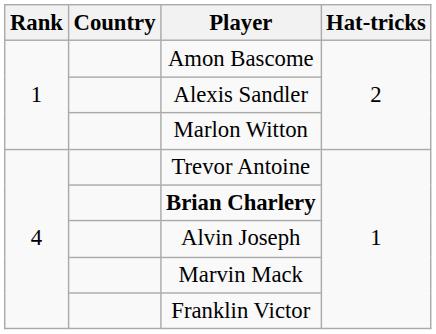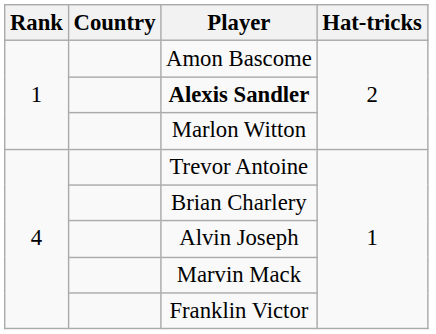(241, 94) normal -> (239, 94) bold
(241, 202) bold -> (239, 202) normal
